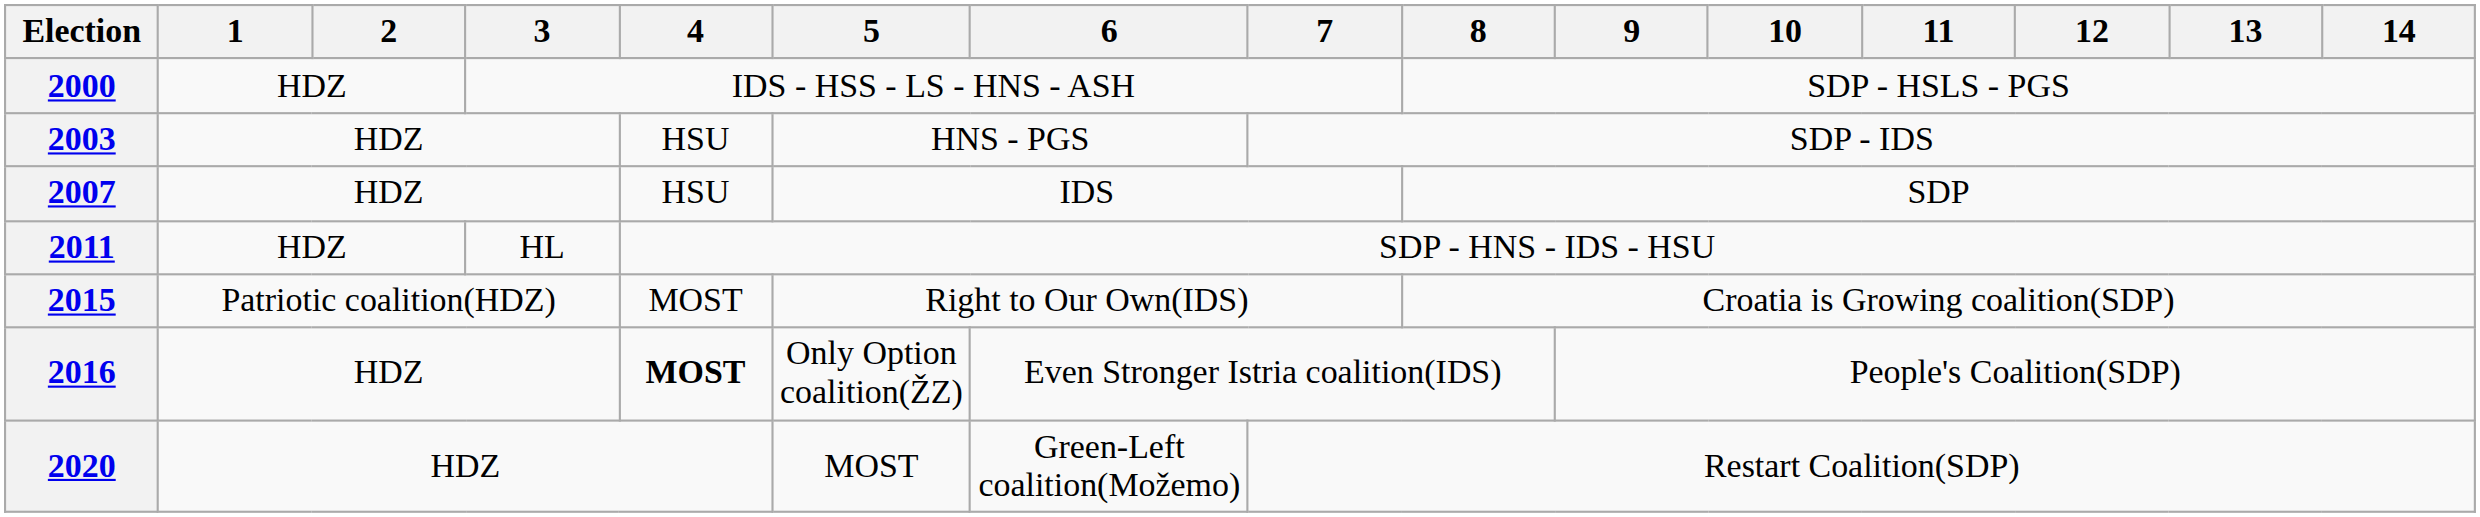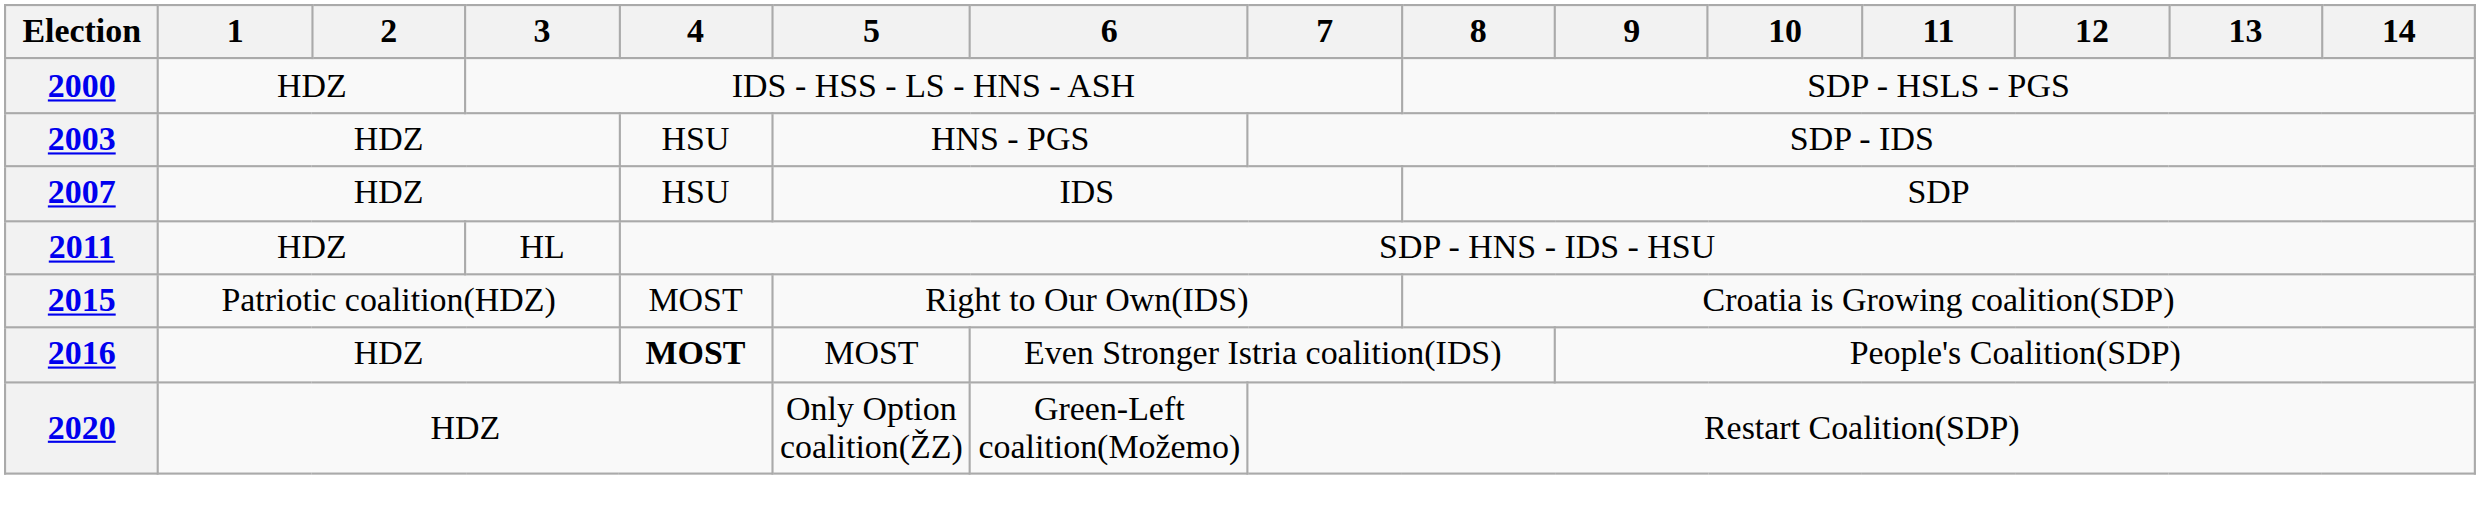(871, 373) Only Option coalition(ŽZ) -> (871, 354) MOST
(871, 465) MOST -> (871, 427) Only Option coalition(ŽZ)
